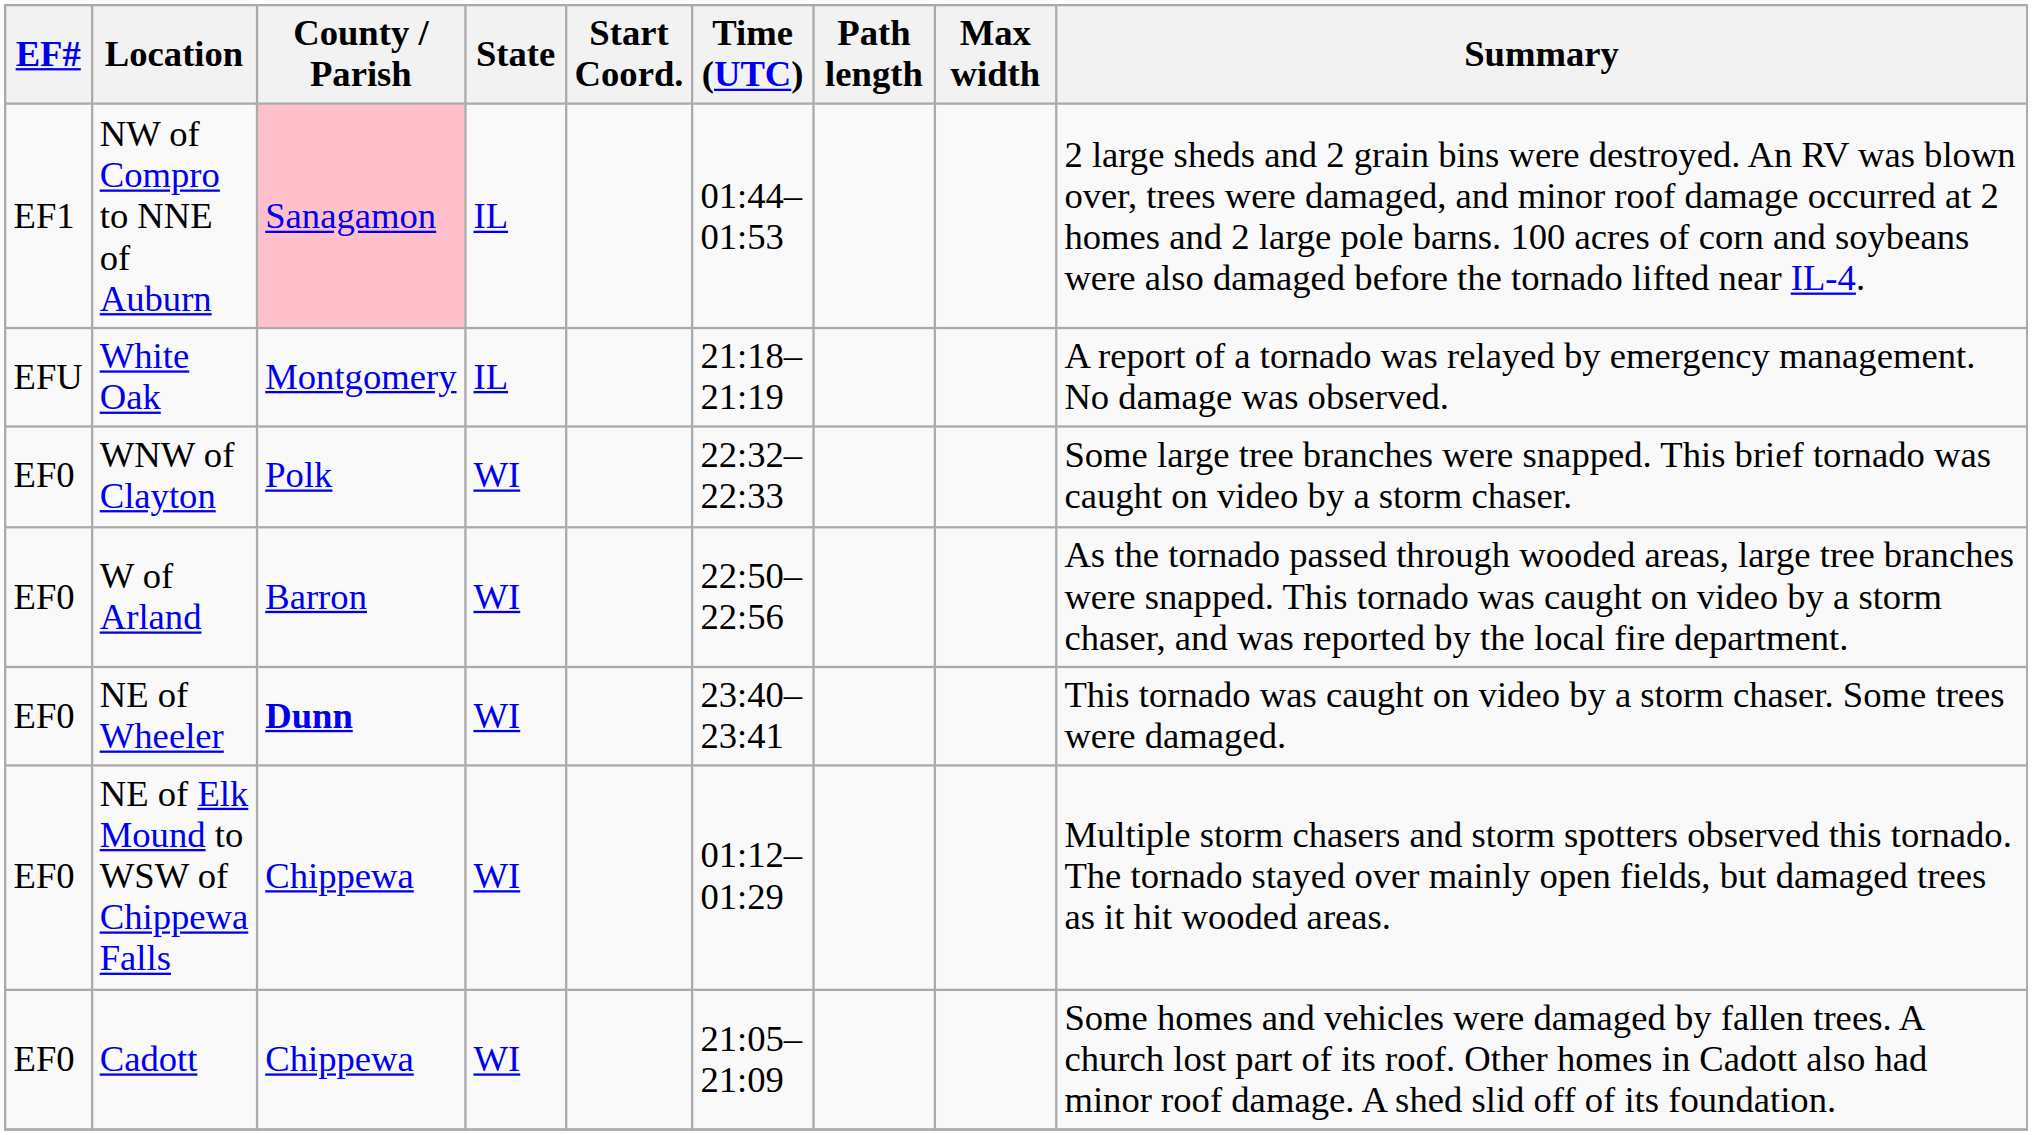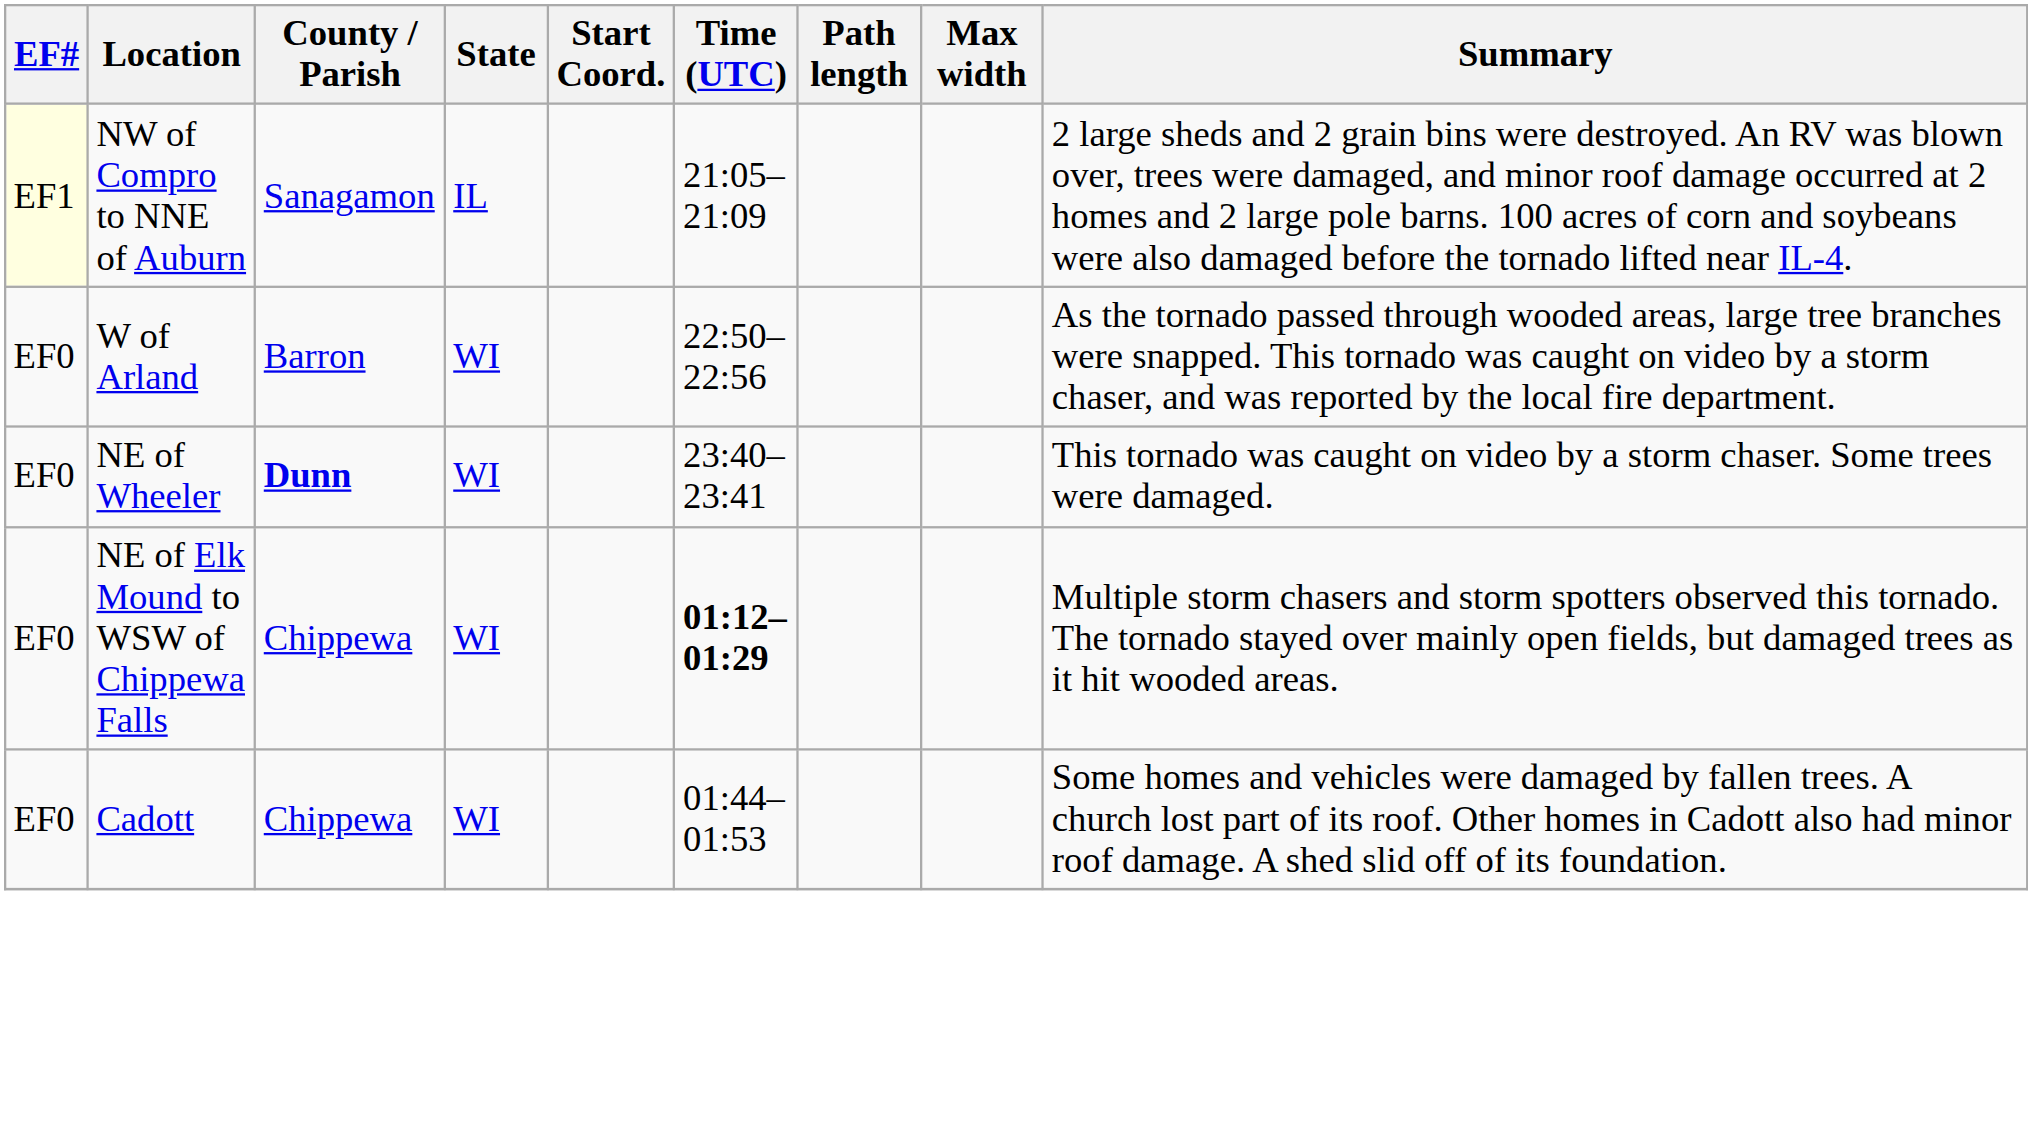(44, 215) no background -> (44, 194) lightyellow background
(351, 215) pink background -> (349, 194) no background
(751, 215) 01:44–01:53 -> (734, 194) 21:05–21:09
- row: (144, 376)
- row: (167, 475)
(751, 876) normal -> (735, 636) bold
(751, 1058) 21:05–21:09 -> (734, 818) 01:44–01:53
